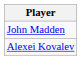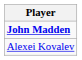(36, 30) normal -> (39, 30) bold
